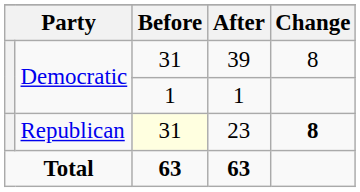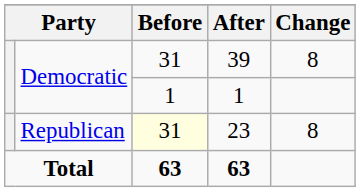(313, 131) bold -> (313, 131) normal
